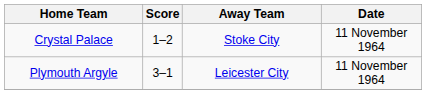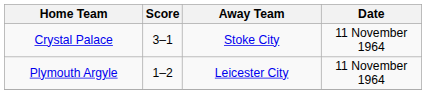(163, 40) 1–2 -> (163, 40) 3–1
(163, 73) 3–1 -> (163, 73) 1–2
